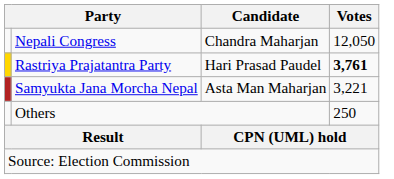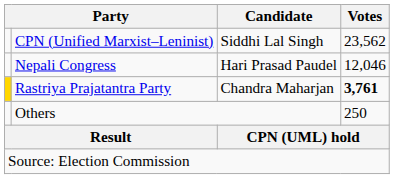+ row: (114, 40)
(262, 40) Chandra Maharjan -> (279, 64) Hari Prasad Paudel
(354, 40) 12,050 -> (365, 64) 12,046
(263, 64) Hari Prasad Paudel -> (277, 88) Chandra Maharjan
- row: (106, 88)
